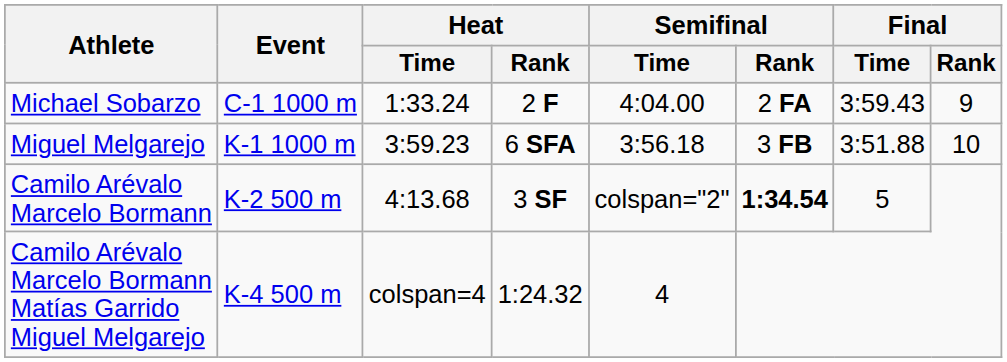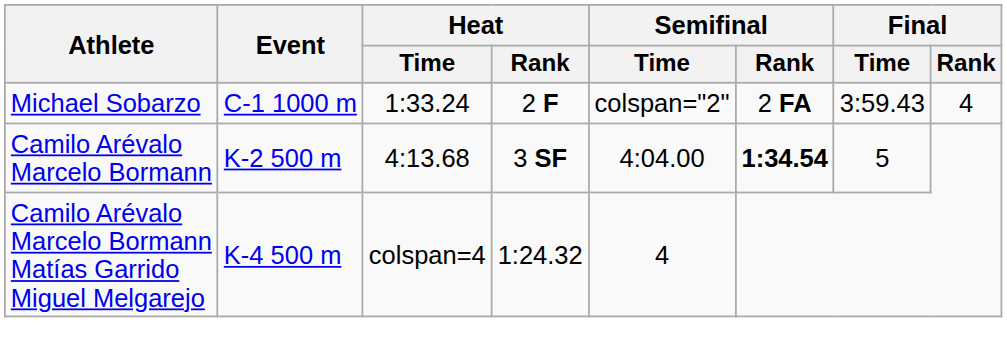(662, 104) 4:04.00 -> (662, 104) colspan="2"
(966, 104) 9 -> (966, 104) 4
- row: (108, 144)
(662, 198) colspan="2" -> (662, 158) 4:04.00
